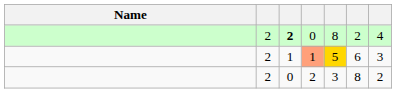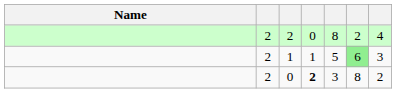(290, 35) bold -> (290, 35) normal
(313, 56) lightsalmon background -> (313, 56) no background
(335, 56) gold background -> (335, 56) no background
(357, 56) no background -> (357, 56) lightgreen background
(313, 77) normal -> (313, 77) bold
